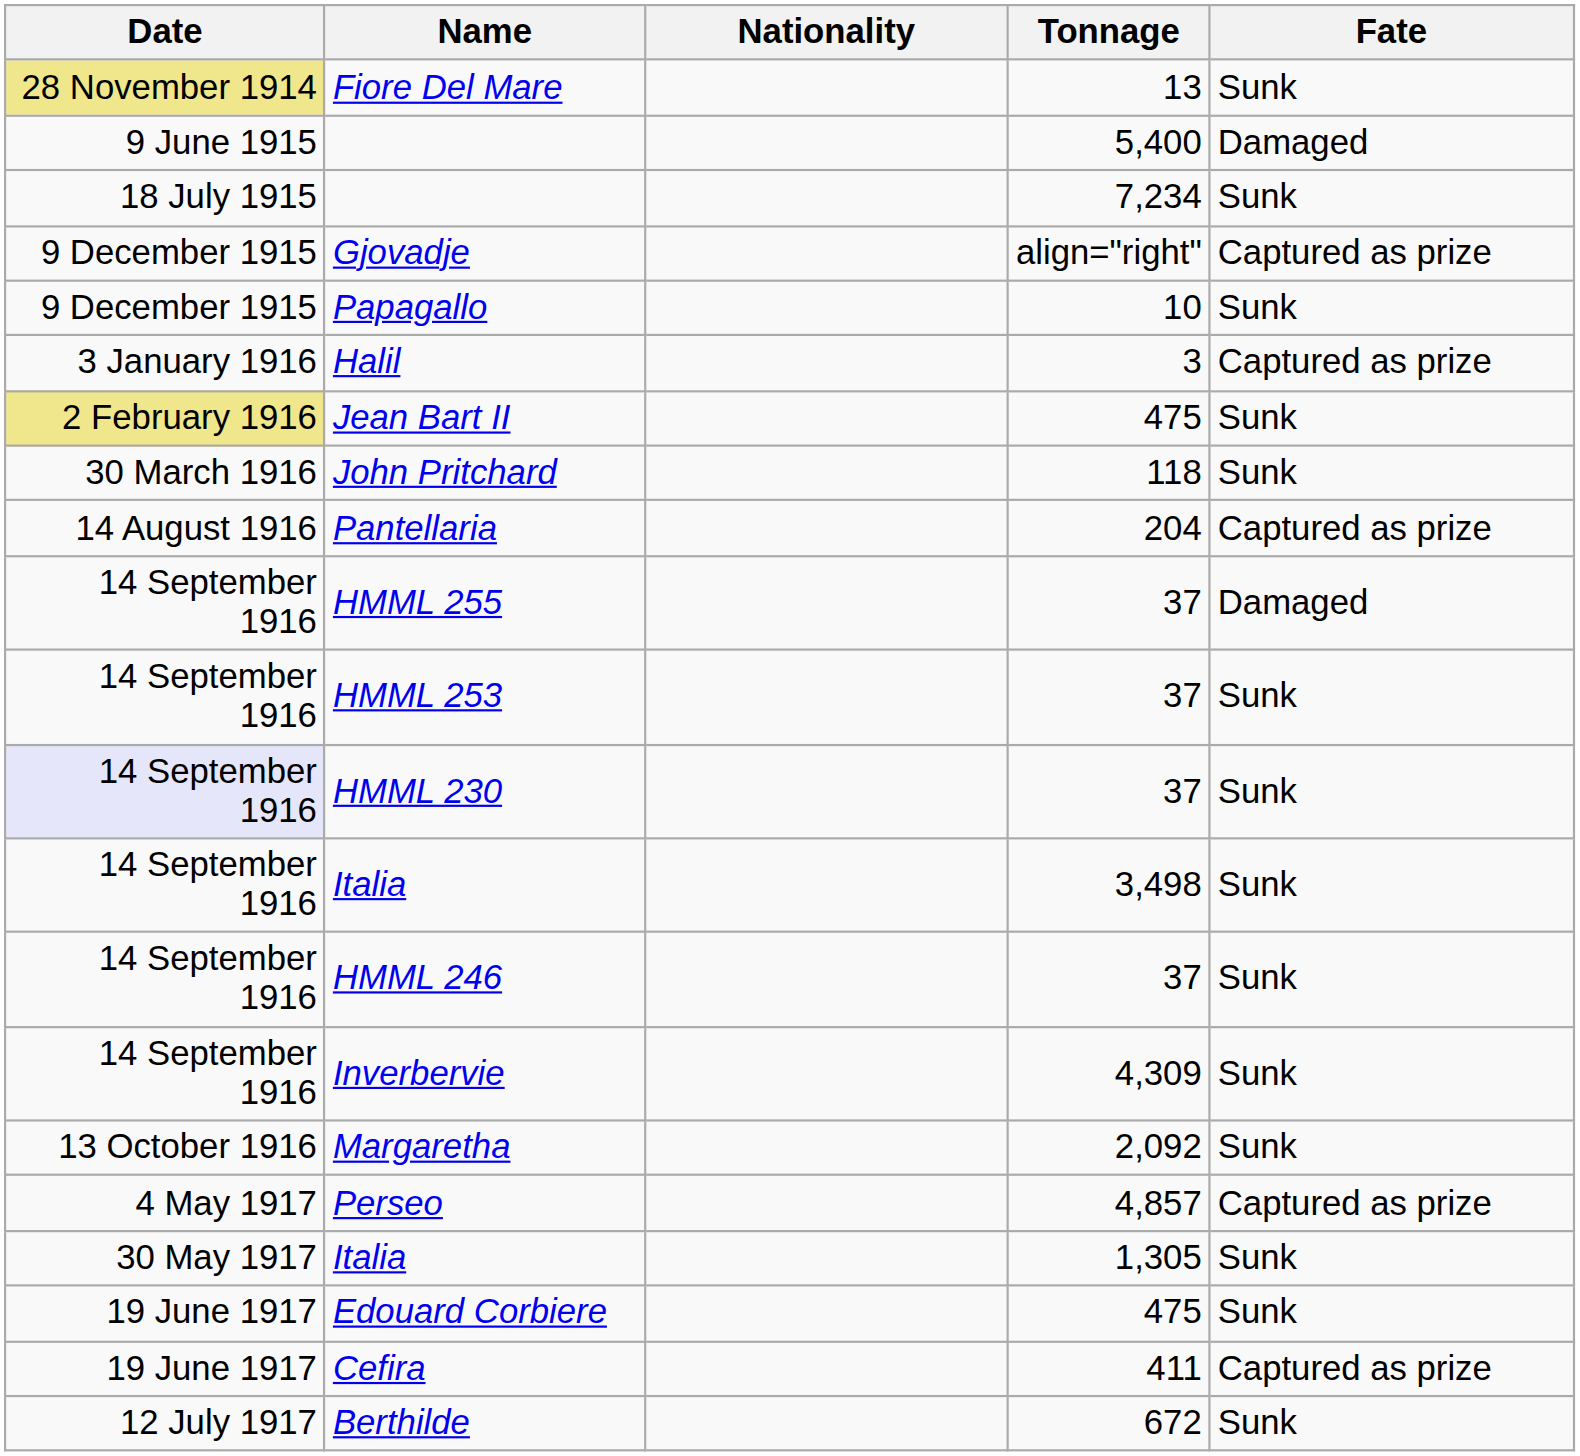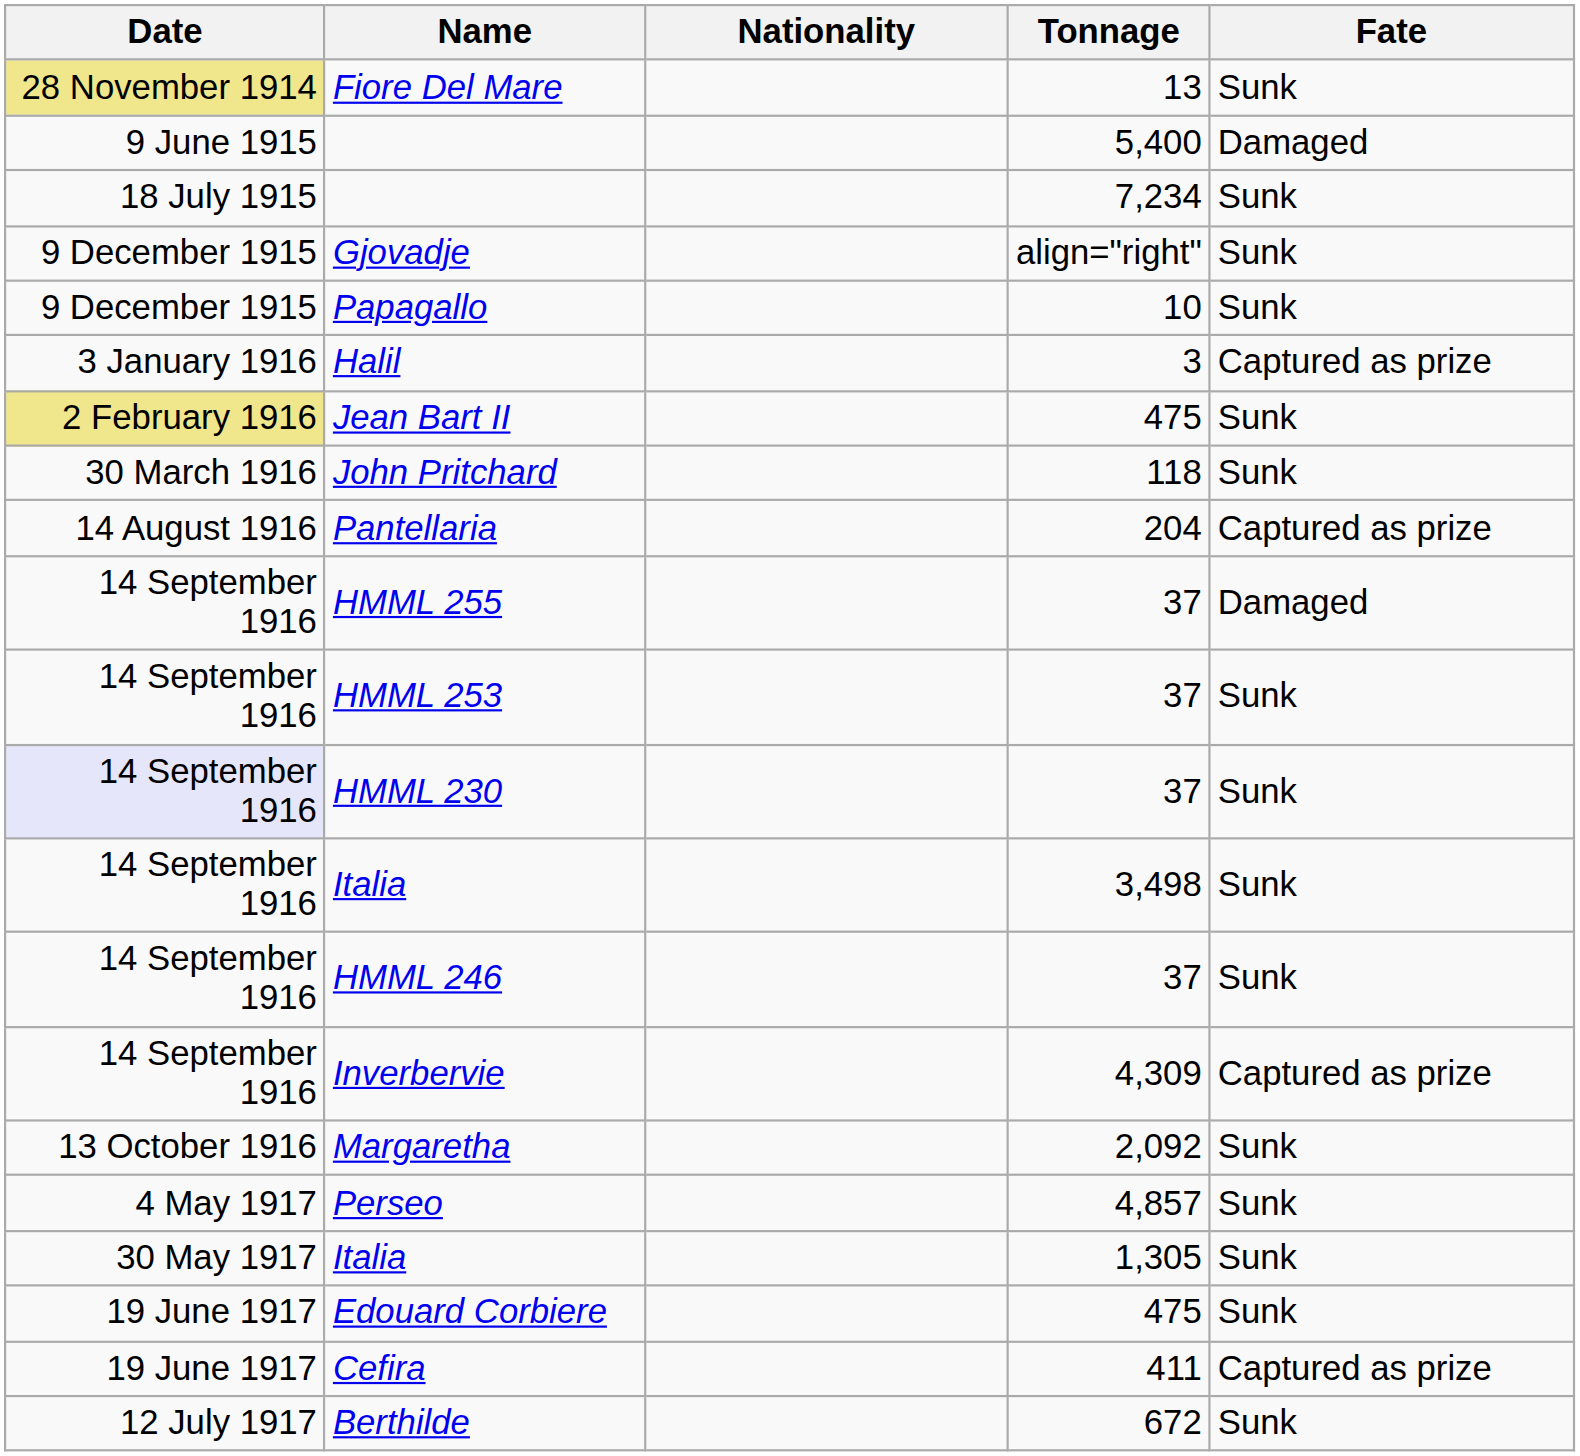(1355, 252) Captured as prize -> (1257, 252) Sunk
(1257, 1072) Sunk -> (1355, 1072) Captured as prize
(1355, 1202) Captured as prize -> (1257, 1202) Sunk
